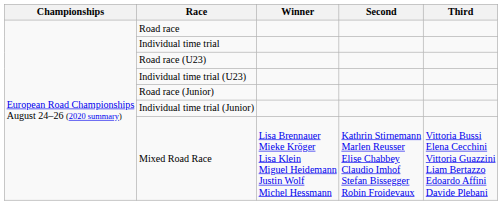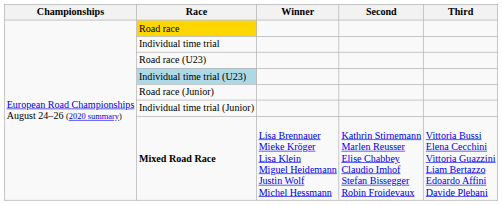(159, 28) no background -> (159, 28) gold background
(193, 76) no background -> (193, 76) lightblue background
(175, 158) normal -> (177, 158) bold
